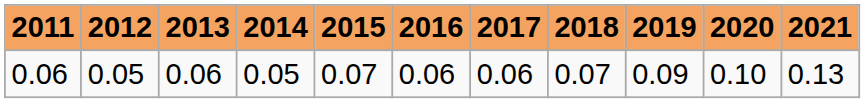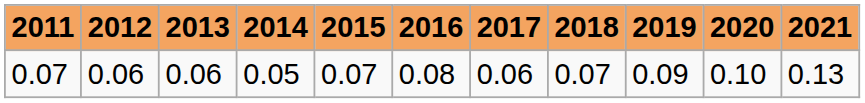(40, 73) 0.06 -> (40, 73) 0.07
(116, 73) 0.05 -> (116, 73) 0.06
(427, 73) 0.06 -> (427, 73) 0.08
